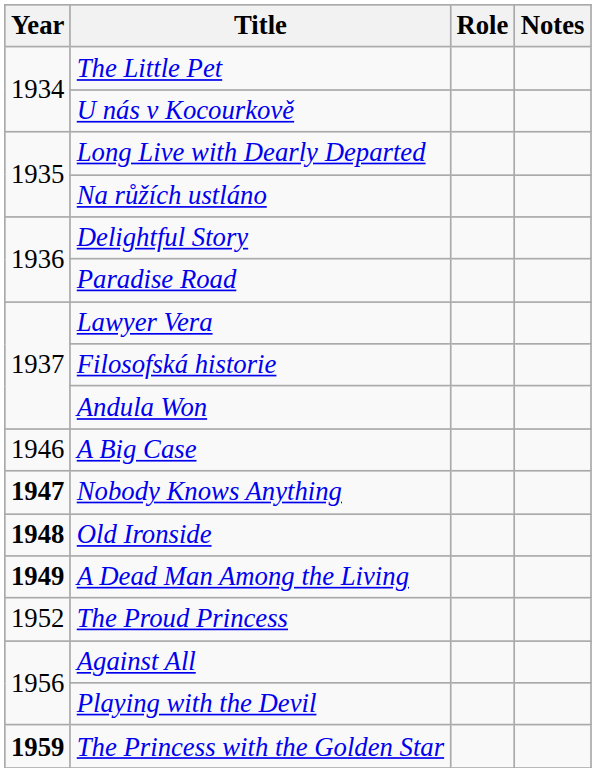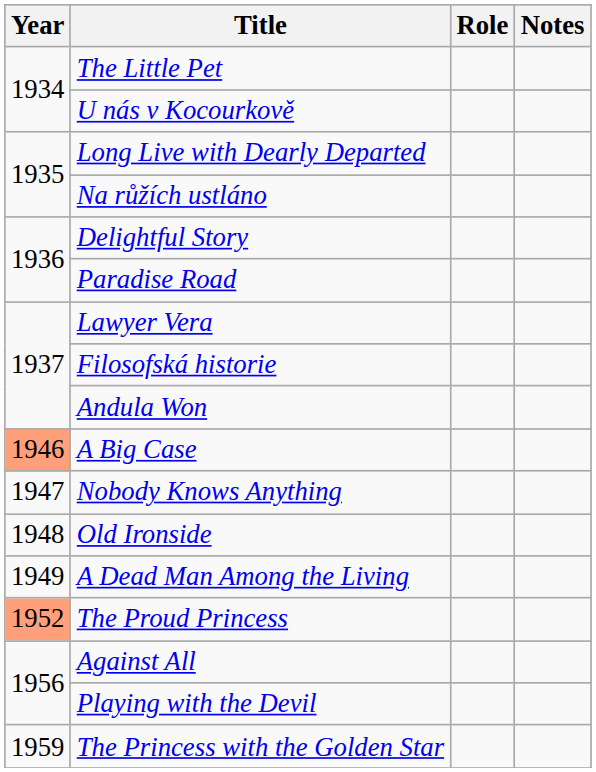(38, 449) no background -> (38, 449) lightsalmon background
(38, 491) bold -> (38, 491) normal
(38, 534) bold -> (38, 534) normal
(38, 576) bold -> (38, 576) normal
(38, 618) no background -> (38, 618) lightsalmon background
(38, 746) bold -> (38, 746) normal
